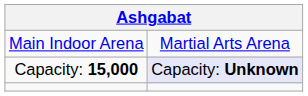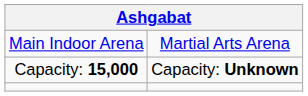(225, 69) lavender background -> (225, 69) no background
